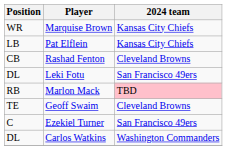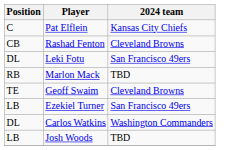- row: (79, 28)
(13, 43) LB -> (10, 28) C
(127, 91) pink background -> (120, 75) no background
(10, 122) C -> (13, 106) LB
+ row: (69, 138)
